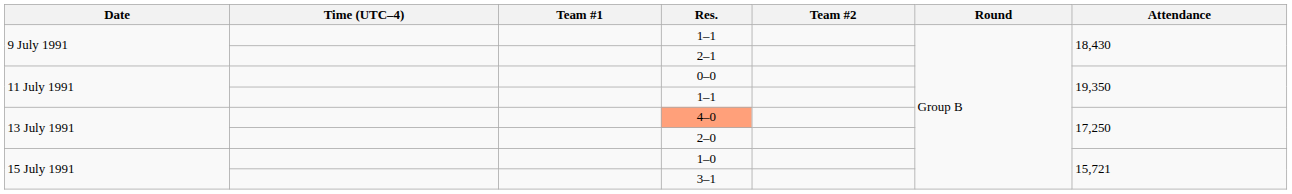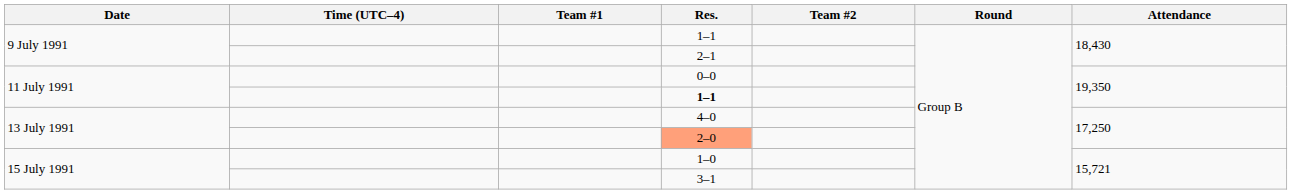(706, 96) normal -> (706, 96) bold
(706, 117) lightsalmon background -> (706, 117) no background
(706, 138) no background -> (706, 138) lightsalmon background
